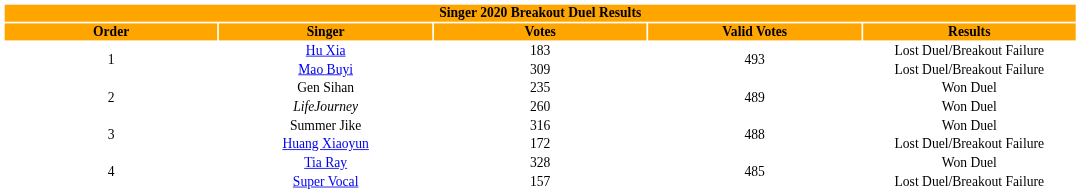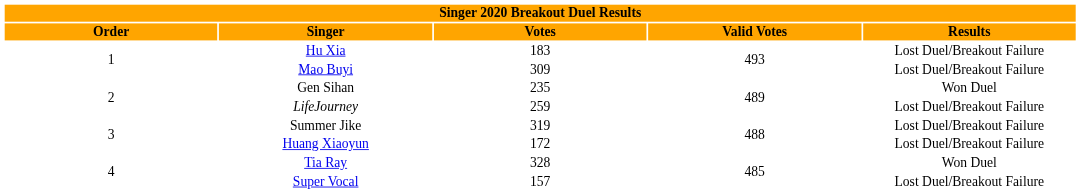(540, 106) 260 -> (540, 106) 259
(969, 106) Won Duel -> (969, 106) Lost Duel/Breakout Failure
(540, 125) 316 -> (540, 125) 319
(969, 125) Won Duel -> (969, 125) Lost Duel/Breakout Failure
